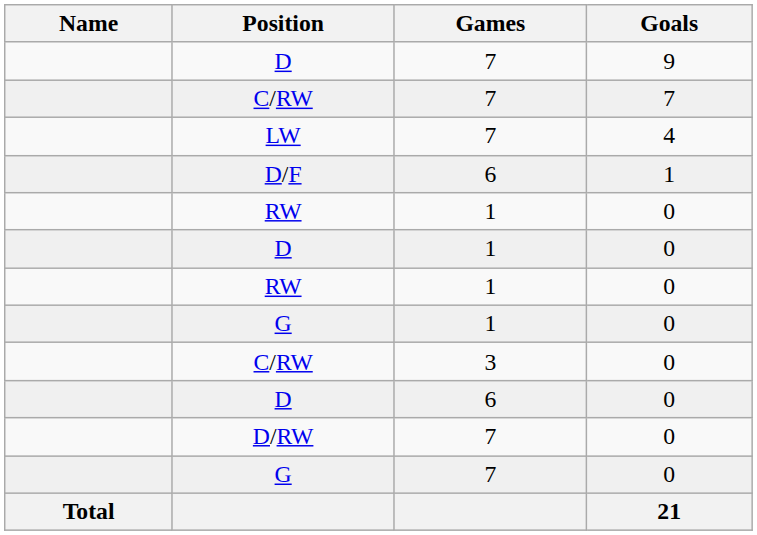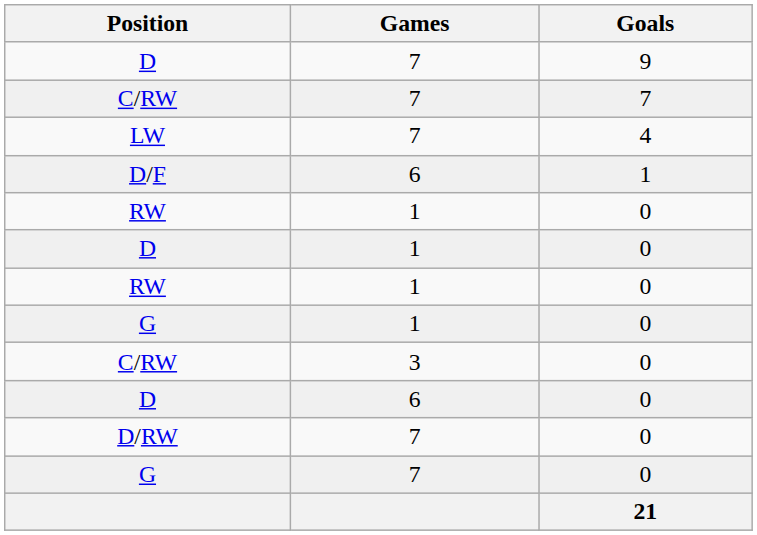- column: (89, 23)
